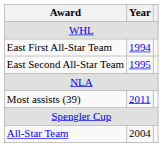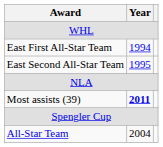(140, 99) normal -> (140, 99) bold
